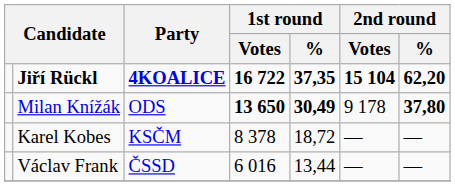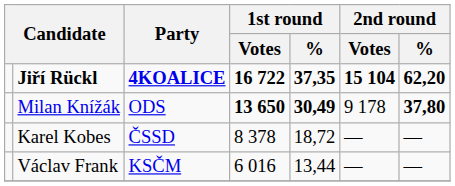(155, 136) KSČM -> (152, 136) ČSSD
(152, 166) ČSSD -> (155, 166) KSČM
